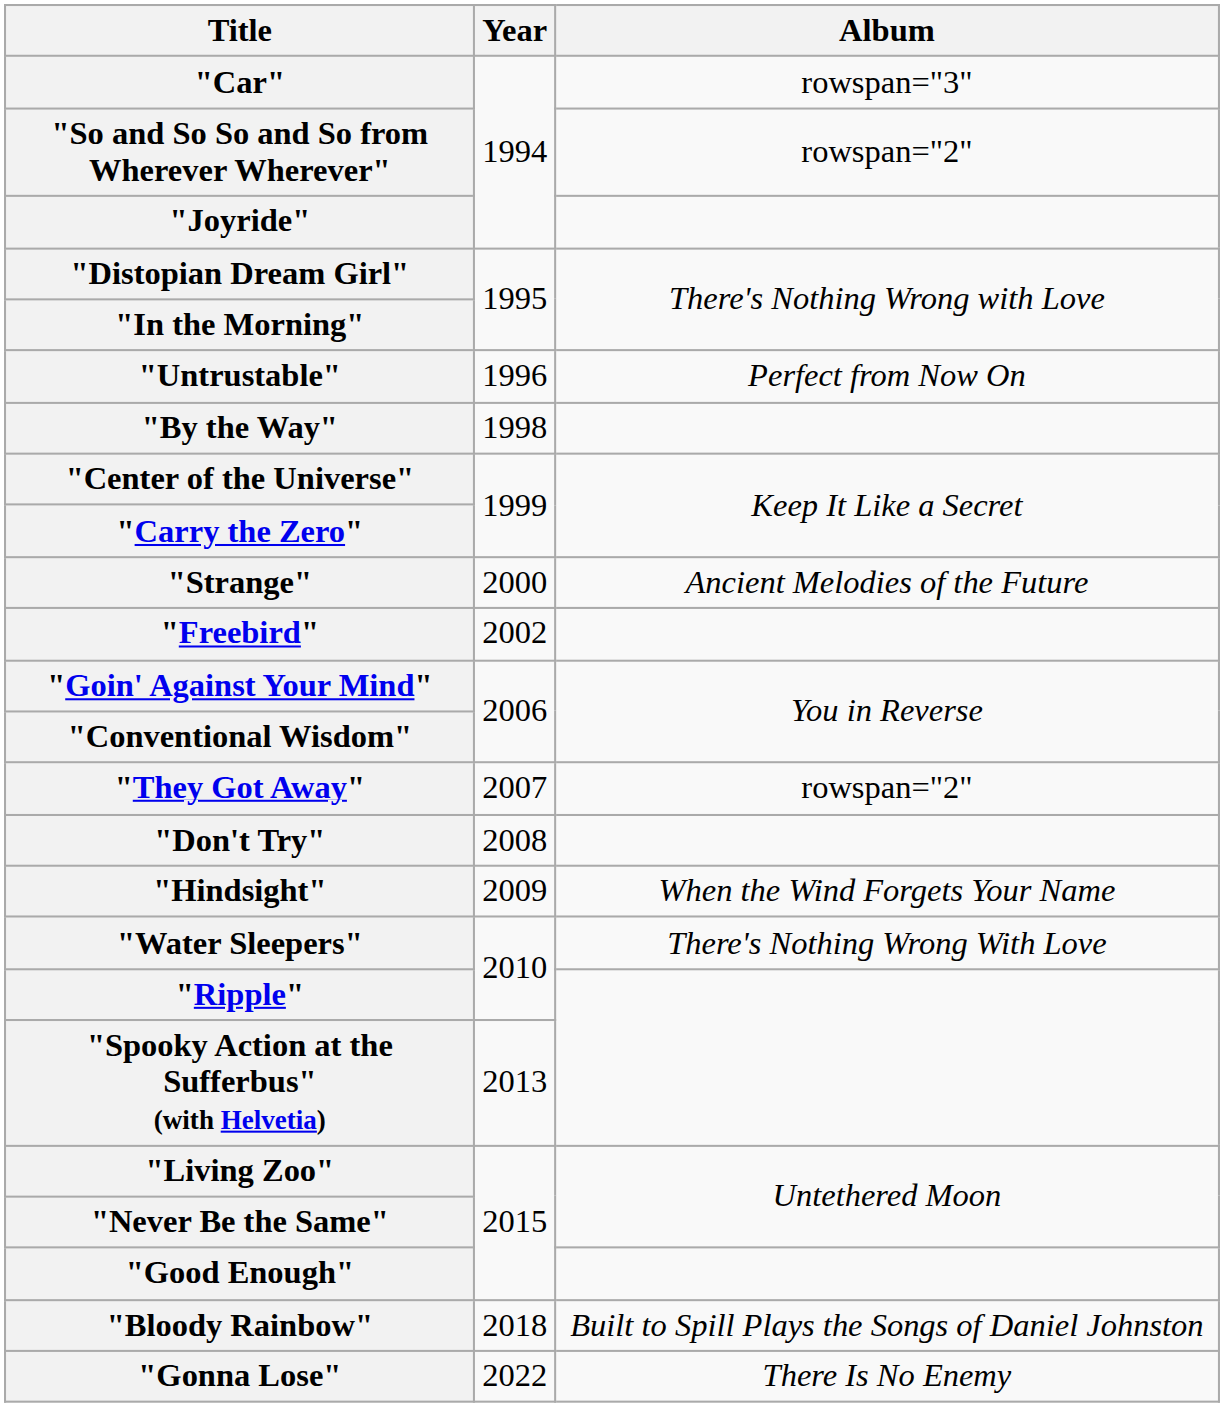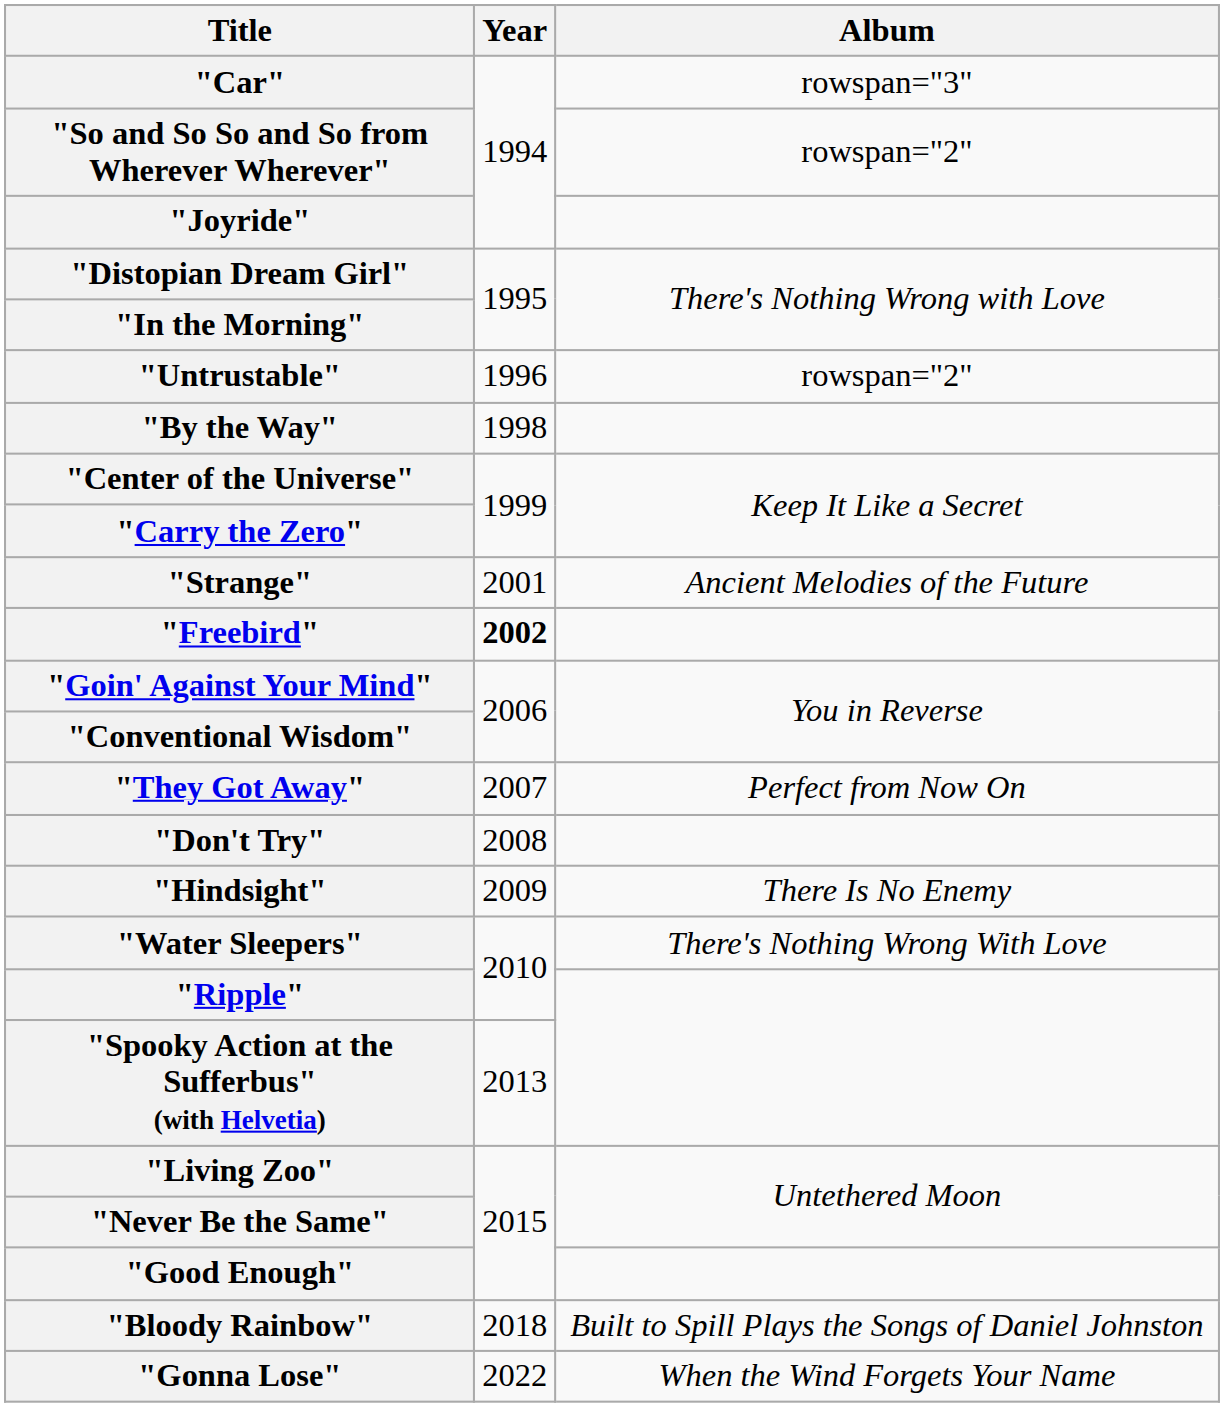(887, 375) Perfect from Now On -> (887, 375) rowspan="2"
(515, 581) 2000 -> (515, 581) 2001
(515, 633) normal -> (515, 633) bold
(887, 787) rowspan="2" -> (887, 787) Perfect from Now On
(887, 890) When the Wind Forgets Your Name -> (887, 890) There Is No Enemy
(887, 1376) There Is No Enemy -> (887, 1376) When the Wind Forgets Your Name
